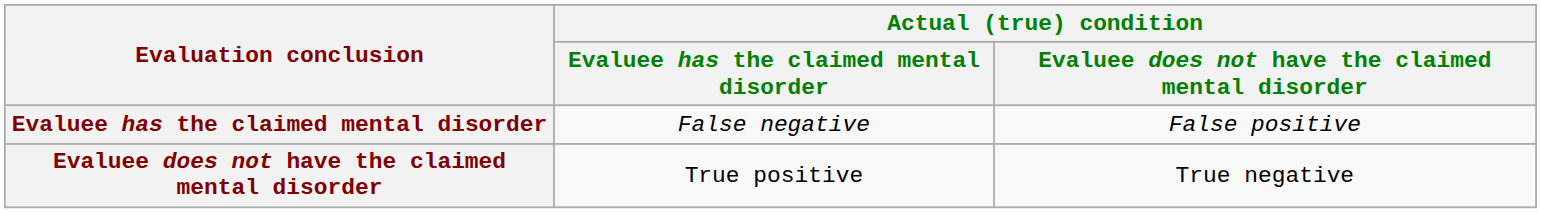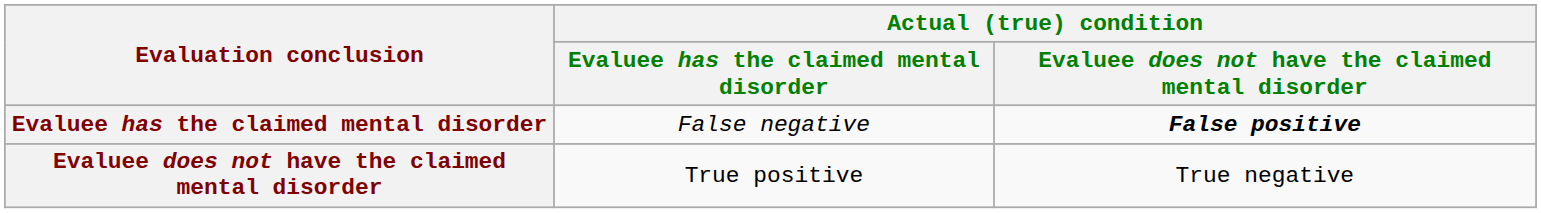(1265, 125) normal -> (1265, 125) bold
